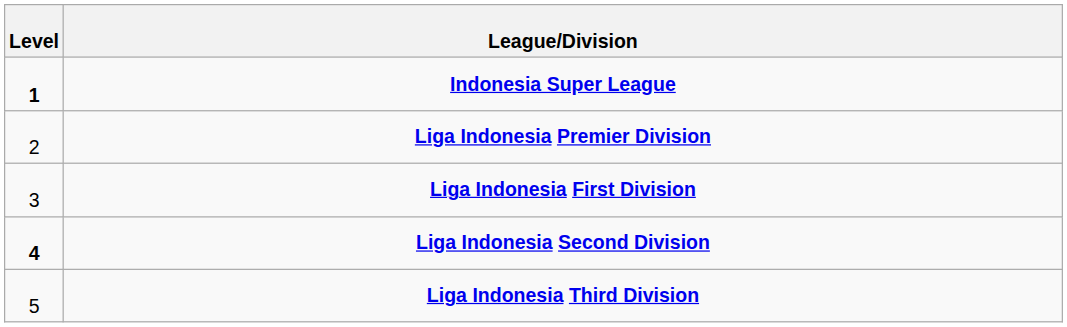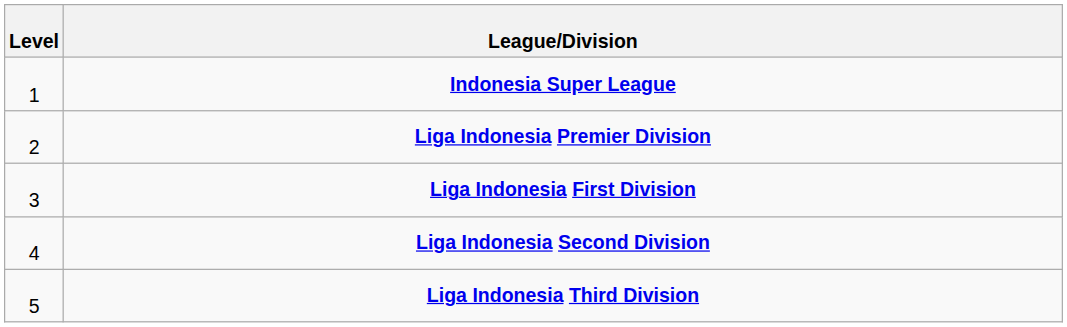(34, 94) bold -> (34, 94) normal
(34, 253) bold -> (34, 253) normal
